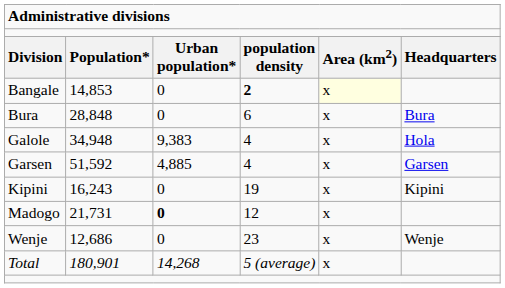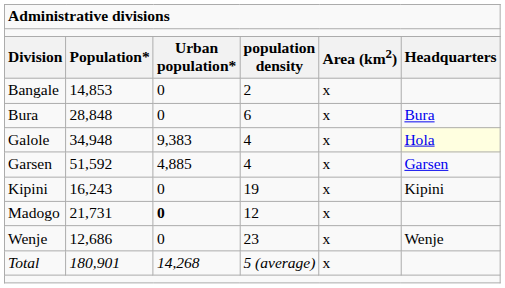(247, 90) bold -> (247, 90) normal
(326, 90) lightyellow background -> (326, 90) no background
(420, 139) no background -> (420, 139) lightyellow background
